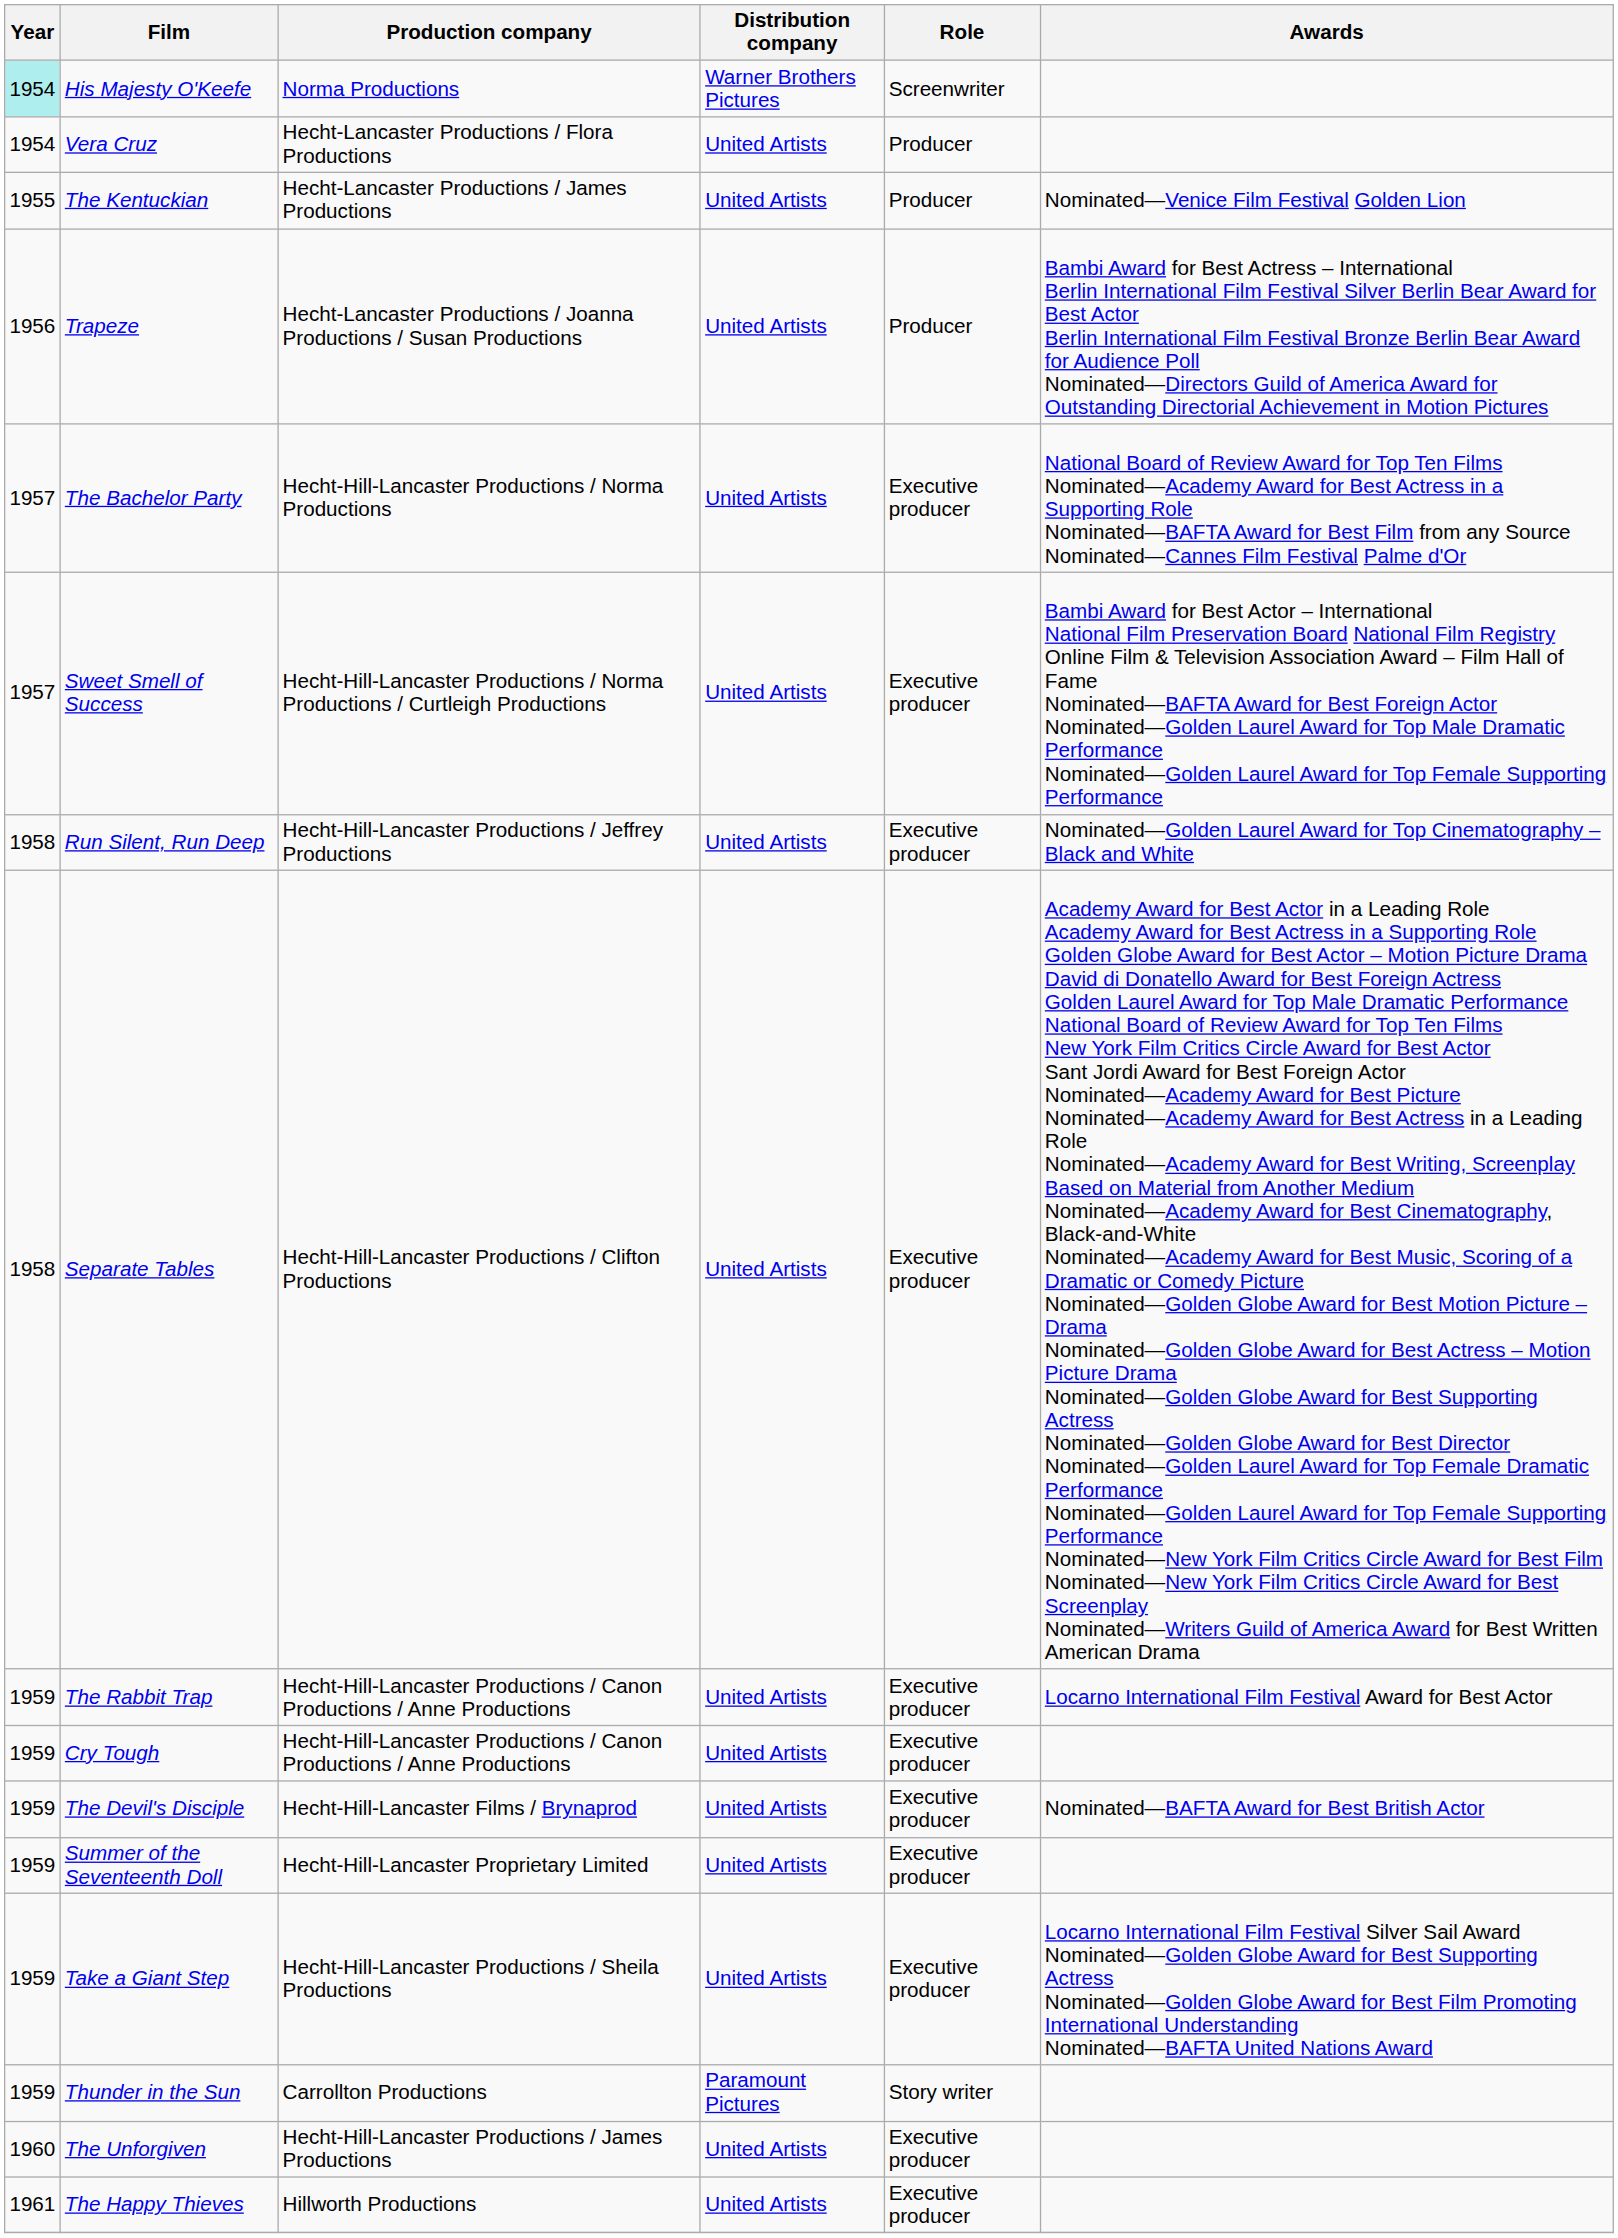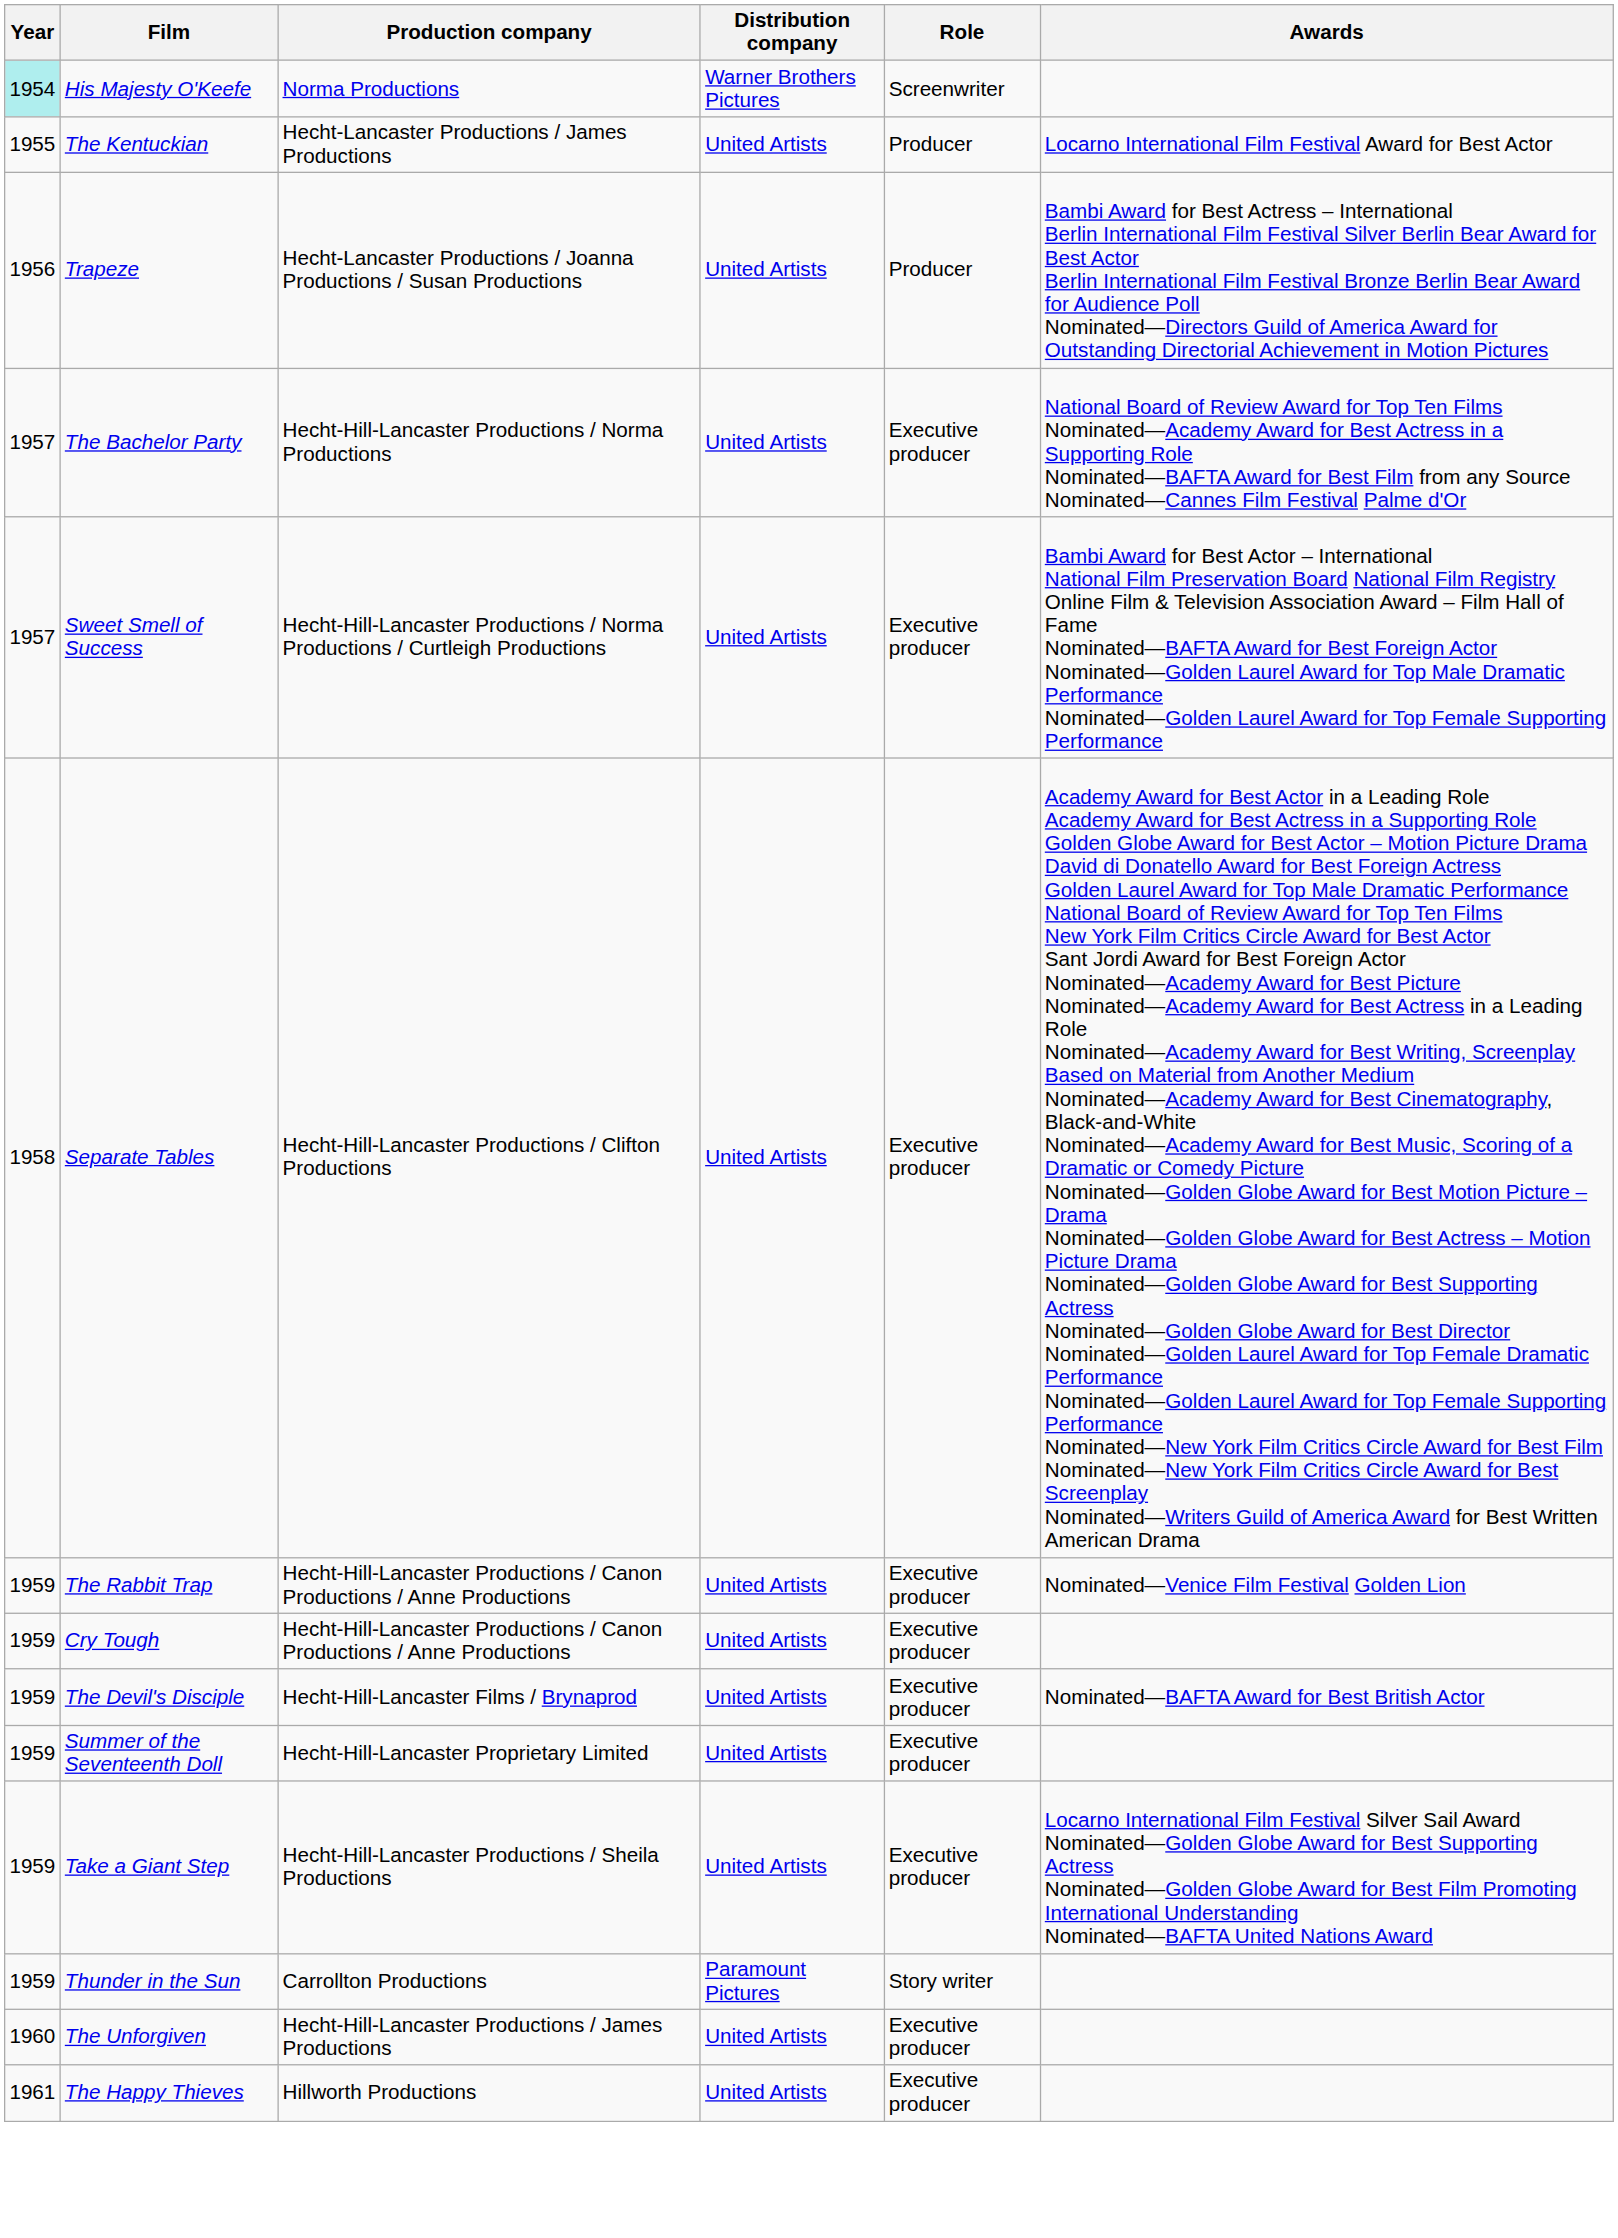- row: (111, 144)
(1255, 200) Nominated—Venice Film Festival Golden Lion -> (1299, 144) Locarno International Film Festival Award for Best Actor
- row: (165, 842)
(1299, 1697) Locarno International Film Festival Award for Best Actor -> (1255, 1585) Nominated—Venice Film Festival Golden Lion
